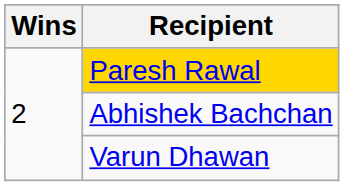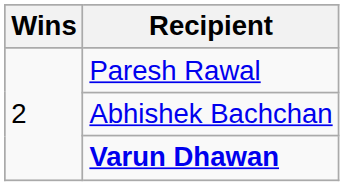(175, 69) gold background -> (175, 69) no background
(179, 157) normal -> (184, 157) bold
